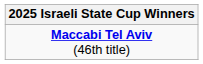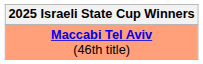(102, 42) no background -> (102, 42) lightsalmon background
